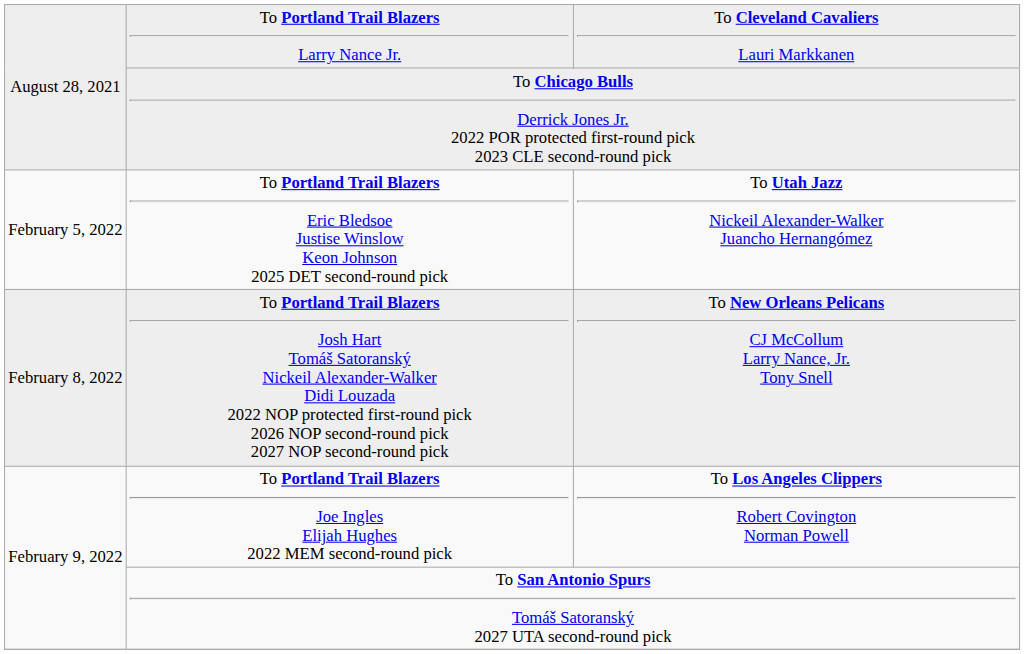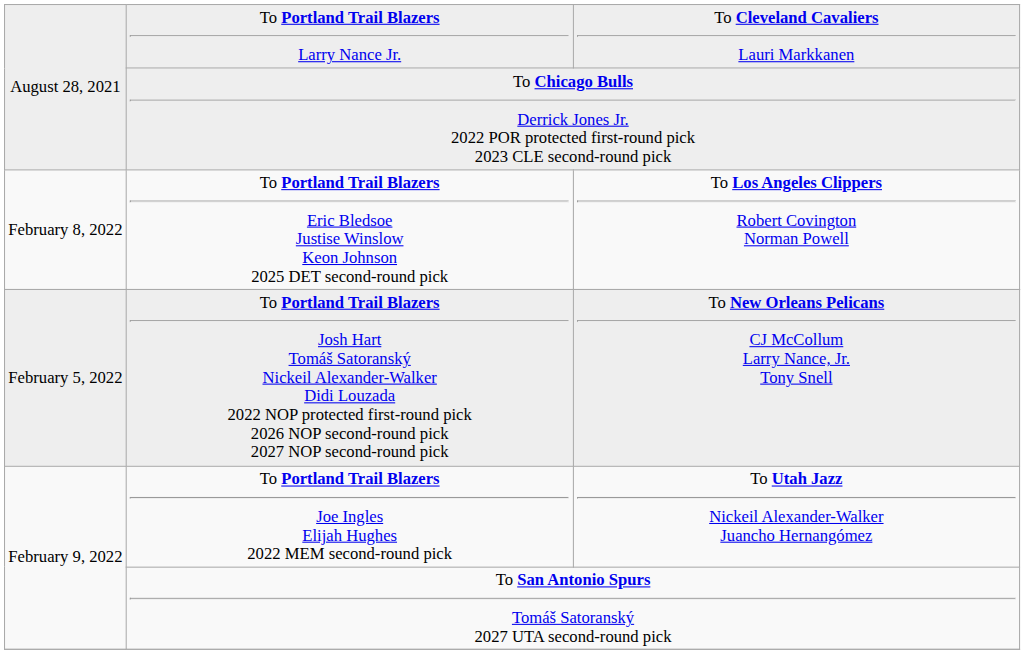(65, 229) February 5, 2022 -> (65, 229) February 8, 2022
(796, 210) To Utah Jazz Nickeil Alexander-Walker Juancho Hernangómez -> (796, 210) To Los Angeles Clippers Robert Covington Norman Powell
(65, 377) February 8, 2022 -> (65, 377) February 5, 2022
(796, 507) To Los Angeles Clippers Robert Covington Norman Powell -> (796, 507) To Utah Jazz Nickeil Alexander-Walker Juancho Hernangómez
